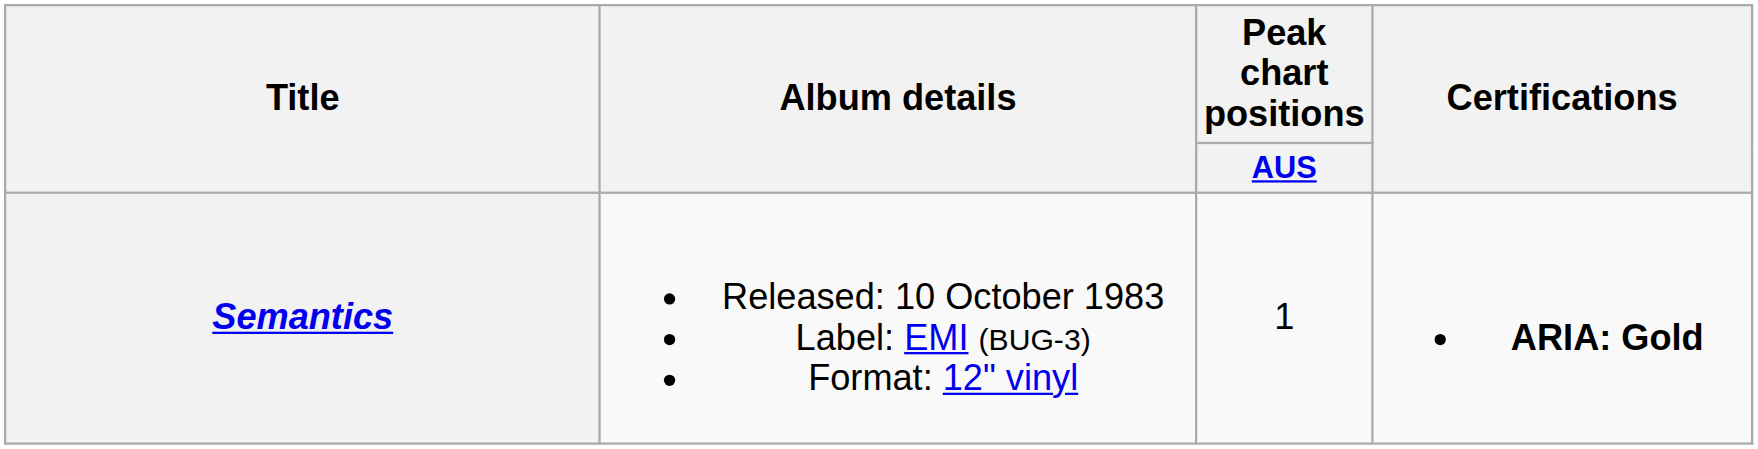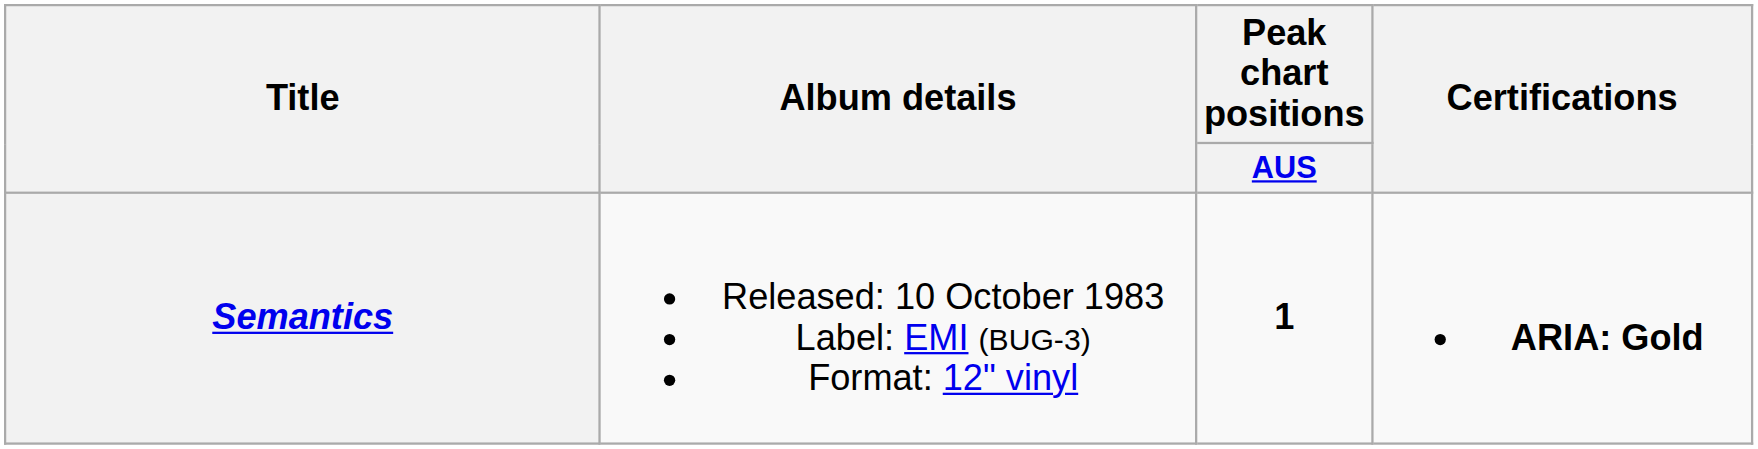(1284, 317) normal -> (1284, 317) bold
